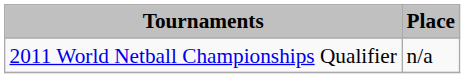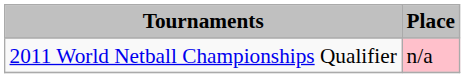(420, 55) no background -> (420, 55) pink background
